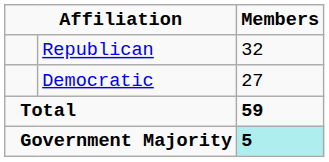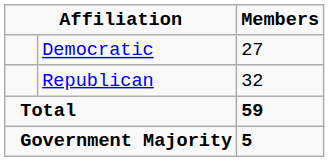rows swapped: (98, 80) <-> (98, 50)
(247, 141) paleturquoise background -> (247, 141) no background
